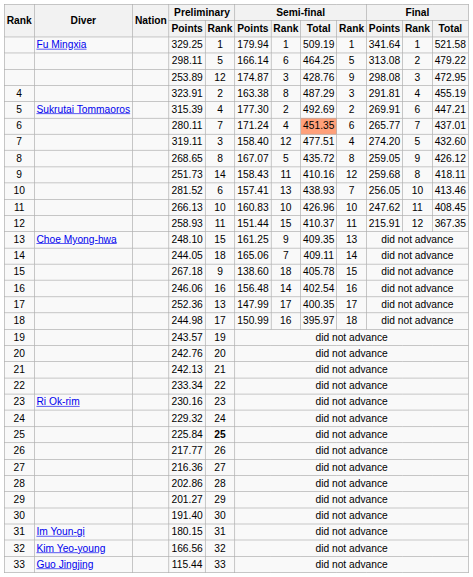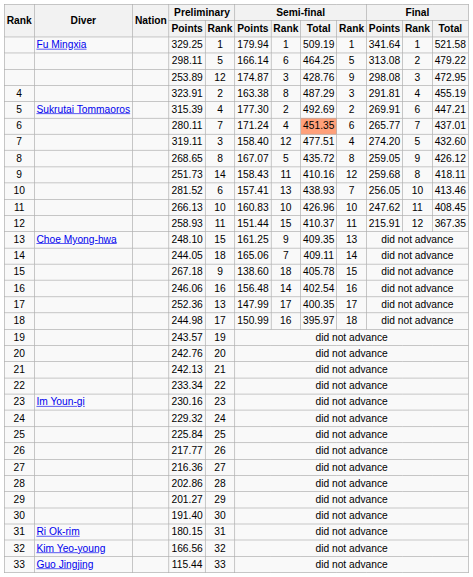(58, 402) Ri Ok-rim -> (61, 402) Im Youn-gi
(220, 434) bold -> (220, 434) normal
(61, 532) Im Youn-gi -> (58, 532) Ri Ok-rim
